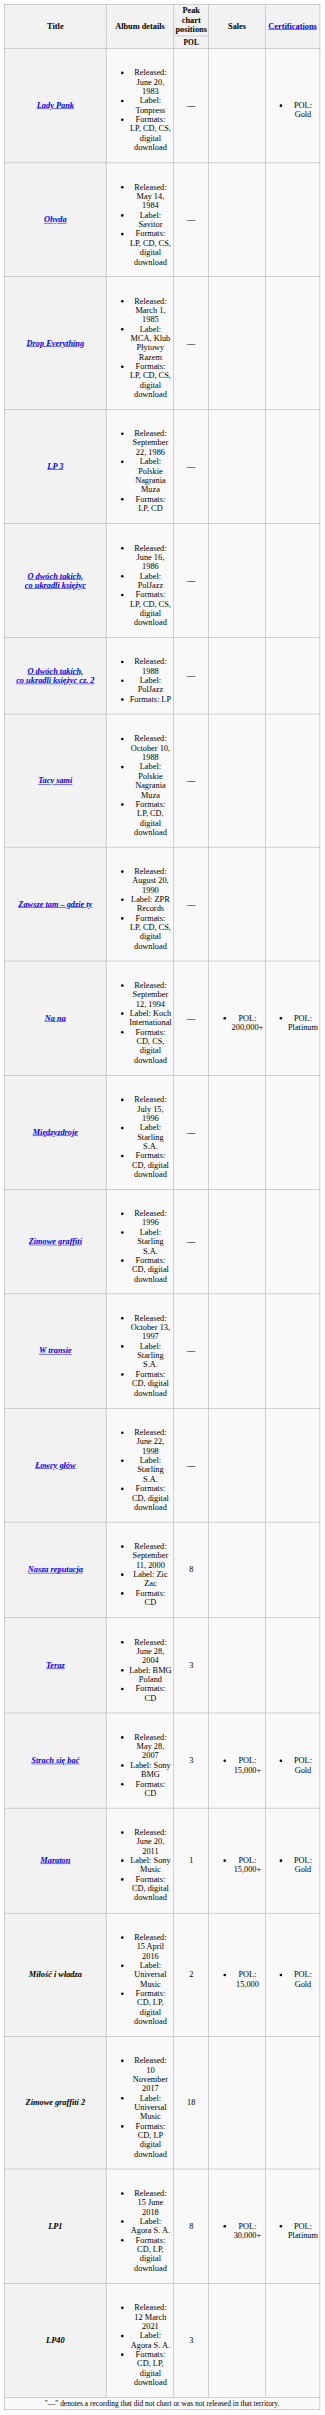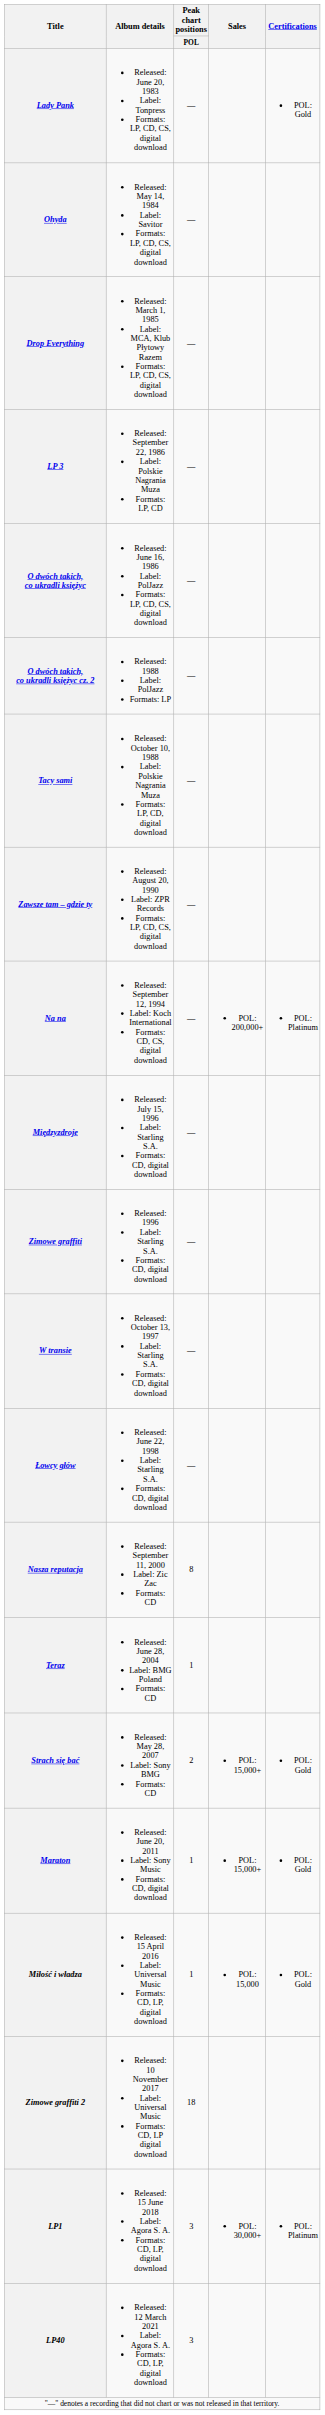(191, 1665) 3 -> (191, 1665) 1
(191, 1760) 3 -> (191, 1760) 2
(191, 1974) 2 -> (191, 1974) 1
(191, 2226) 8 -> (191, 2226) 3
